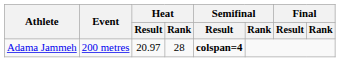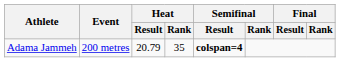(148, 48) 20.97 -> (148, 48) 20.79
(179, 48) 28 -> (179, 48) 35
